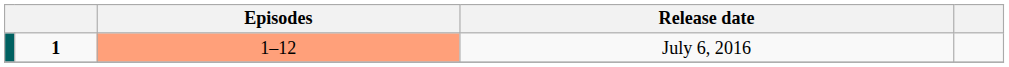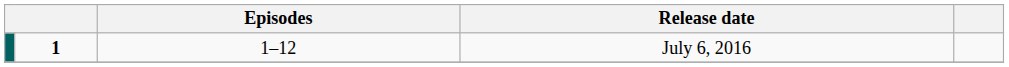(278, 47) lightsalmon background -> (278, 47) no background
